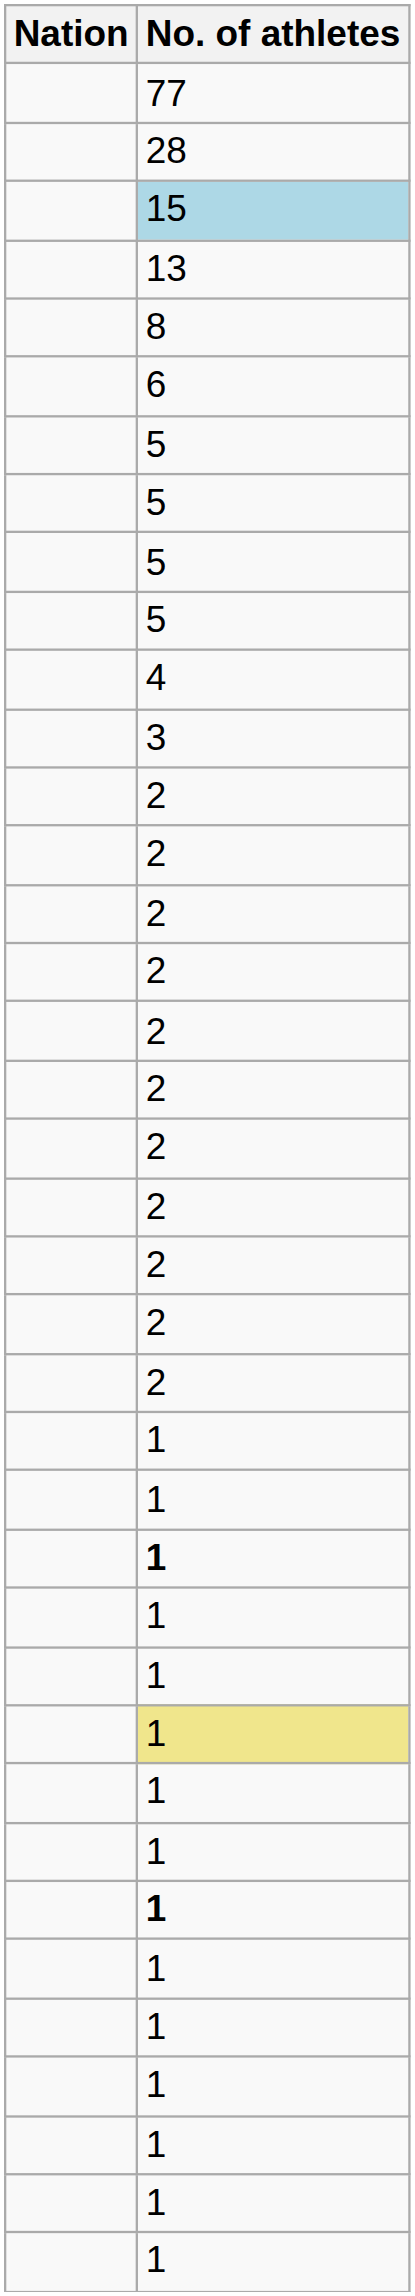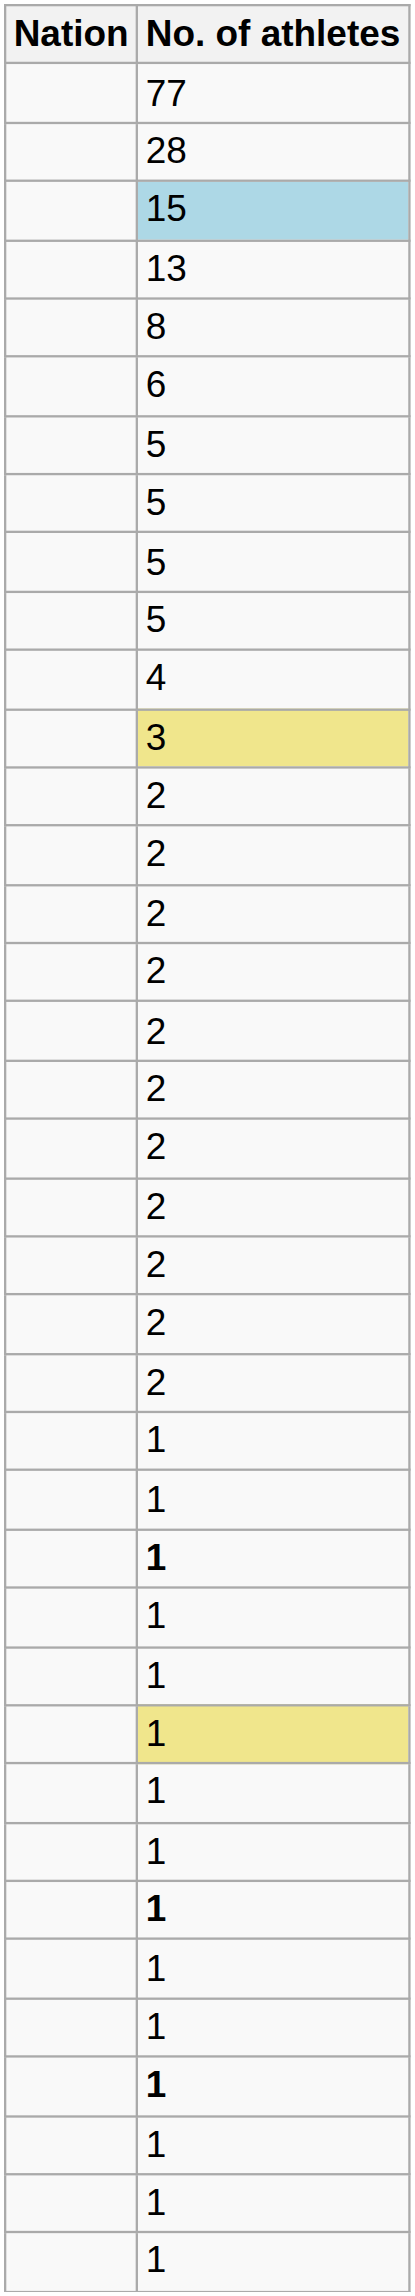(156, 737) no background -> (156, 737) khaki background
(156, 2085) normal -> (156, 2085) bold
